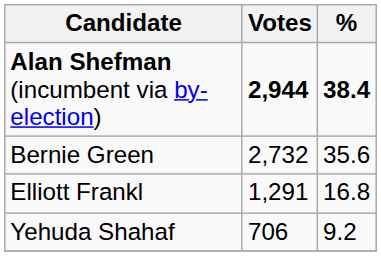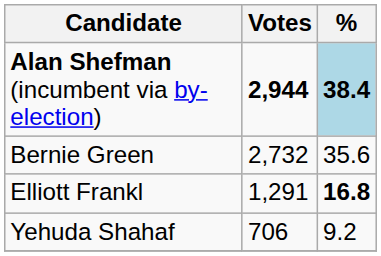(347, 89) no background -> (347, 89) lightblue background
(347, 192) normal -> (347, 192) bold
